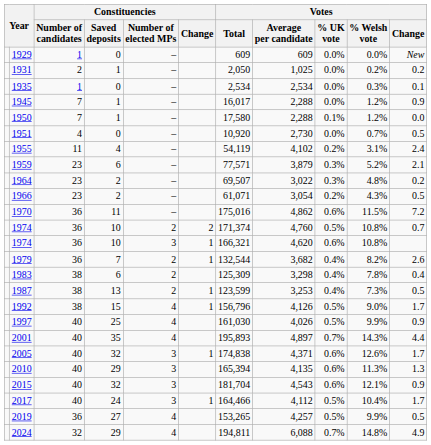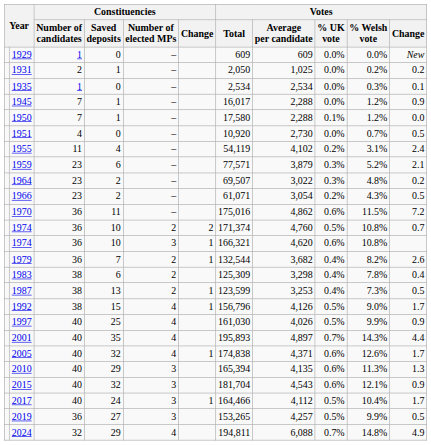(174, 353) 3 -> (174, 353) 4
(174, 416) 4 -> (174, 416) 3
